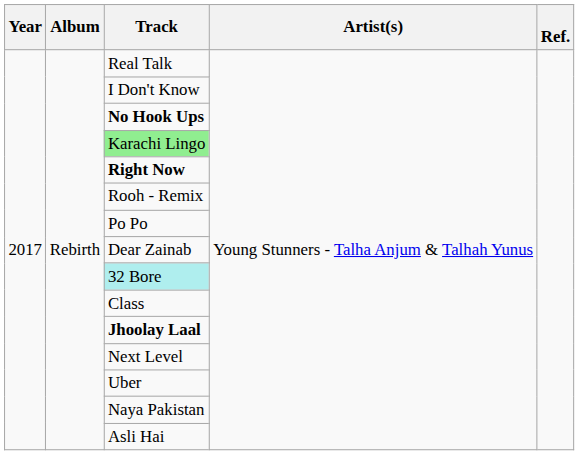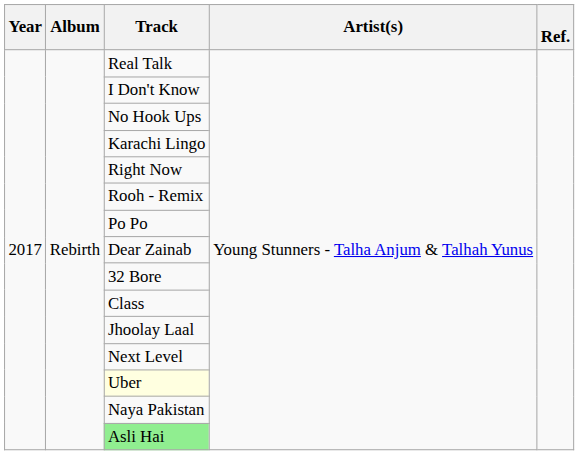(156, 116) bold -> (155, 116) normal
(157, 143) lightgreen background -> (157, 143) no background
(146, 169) bold -> (145, 169) normal
(135, 276) paleturquoise background -> (135, 276) no background
(154, 329) bold -> (151, 329) normal
(125, 383) no background -> (125, 383) lightyellow background
(136, 436) no background -> (136, 436) lightgreen background
